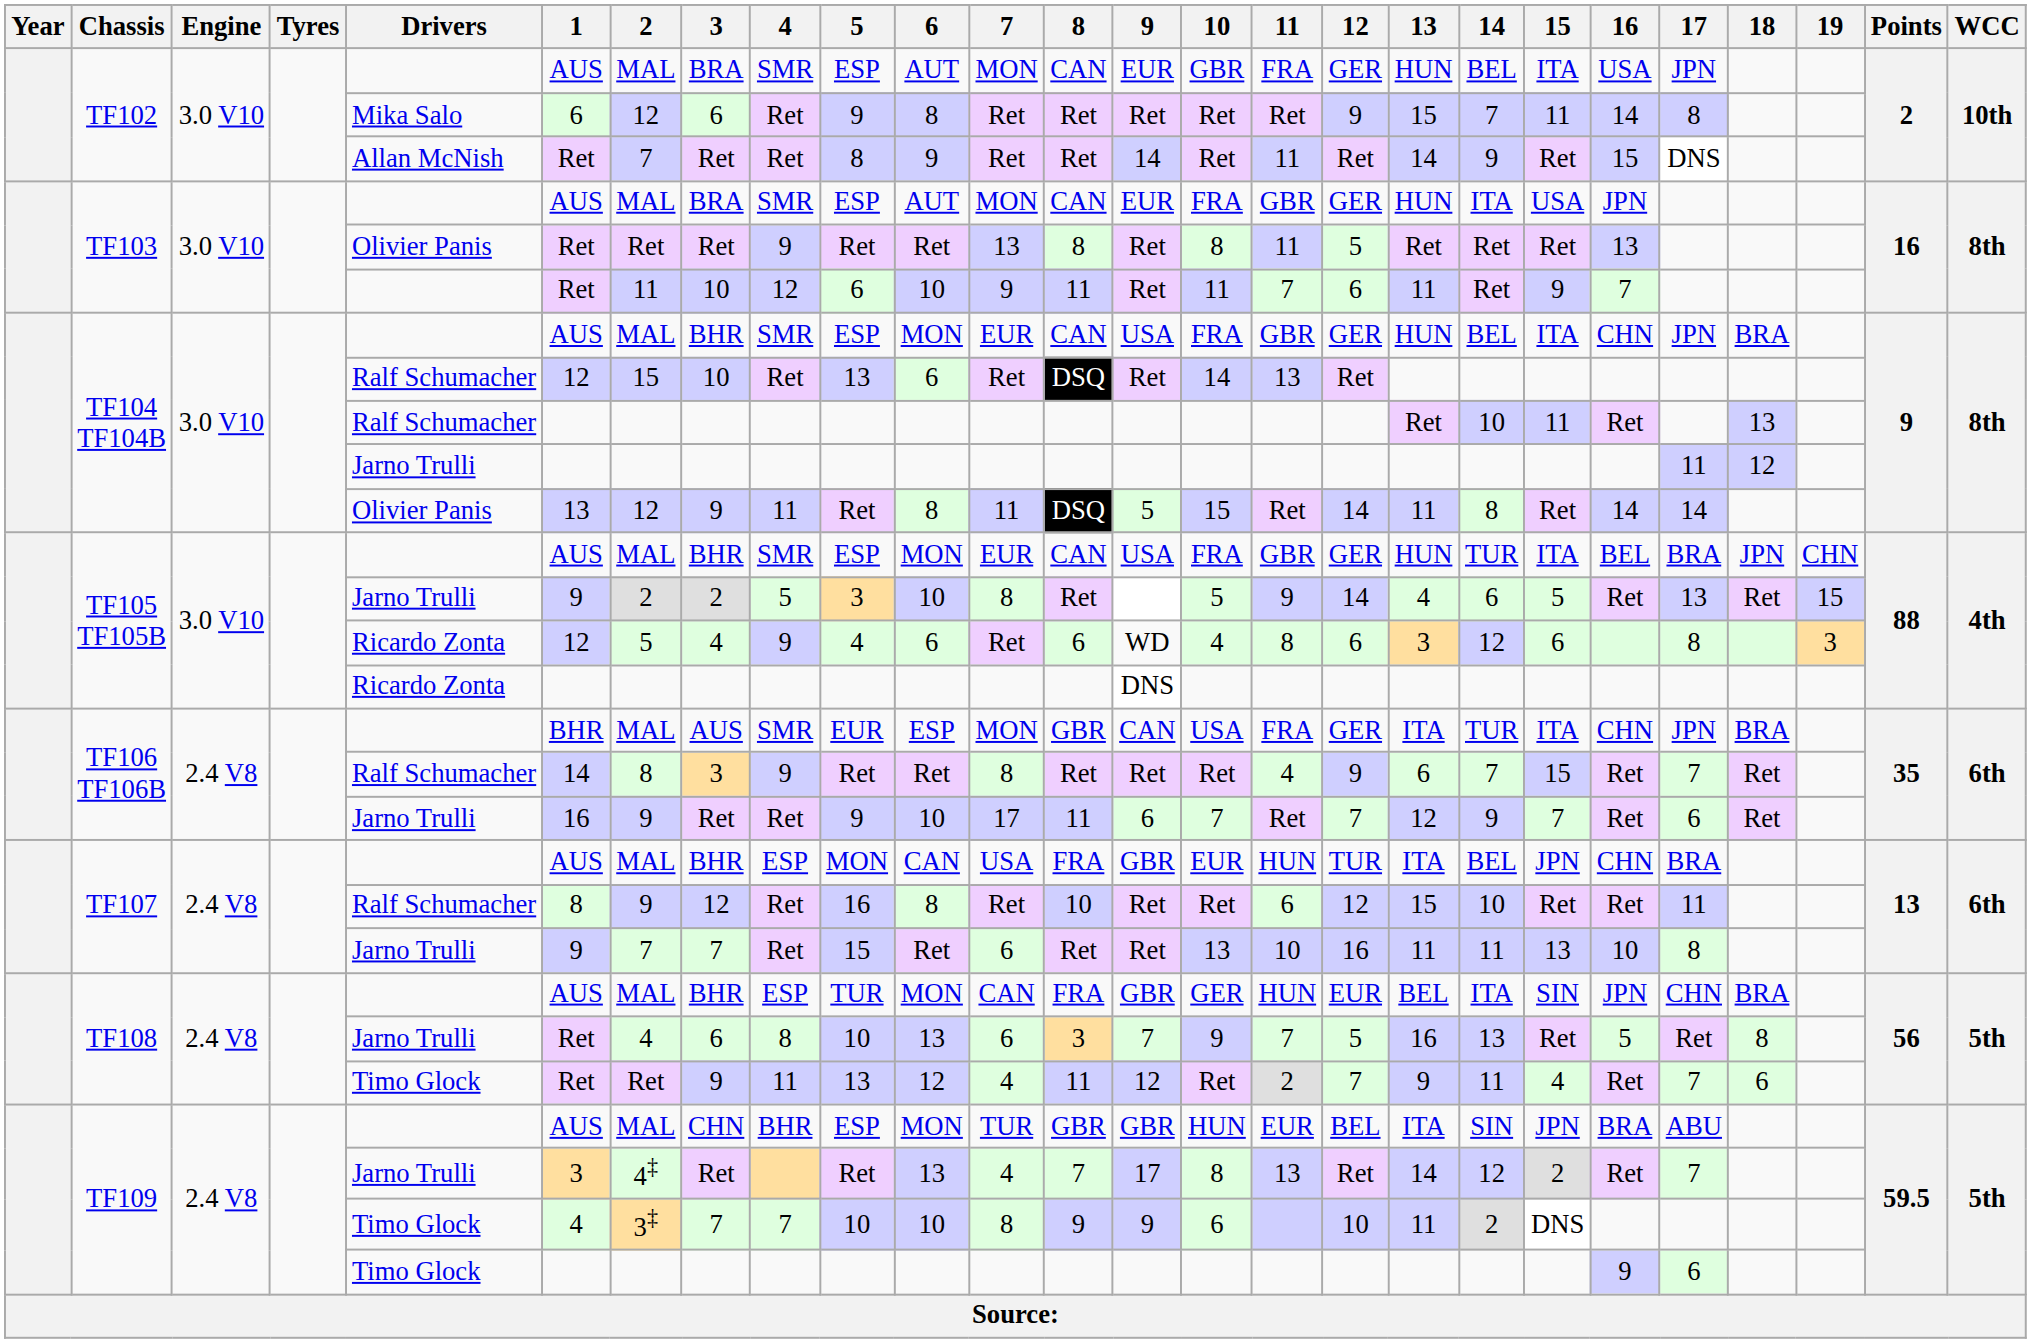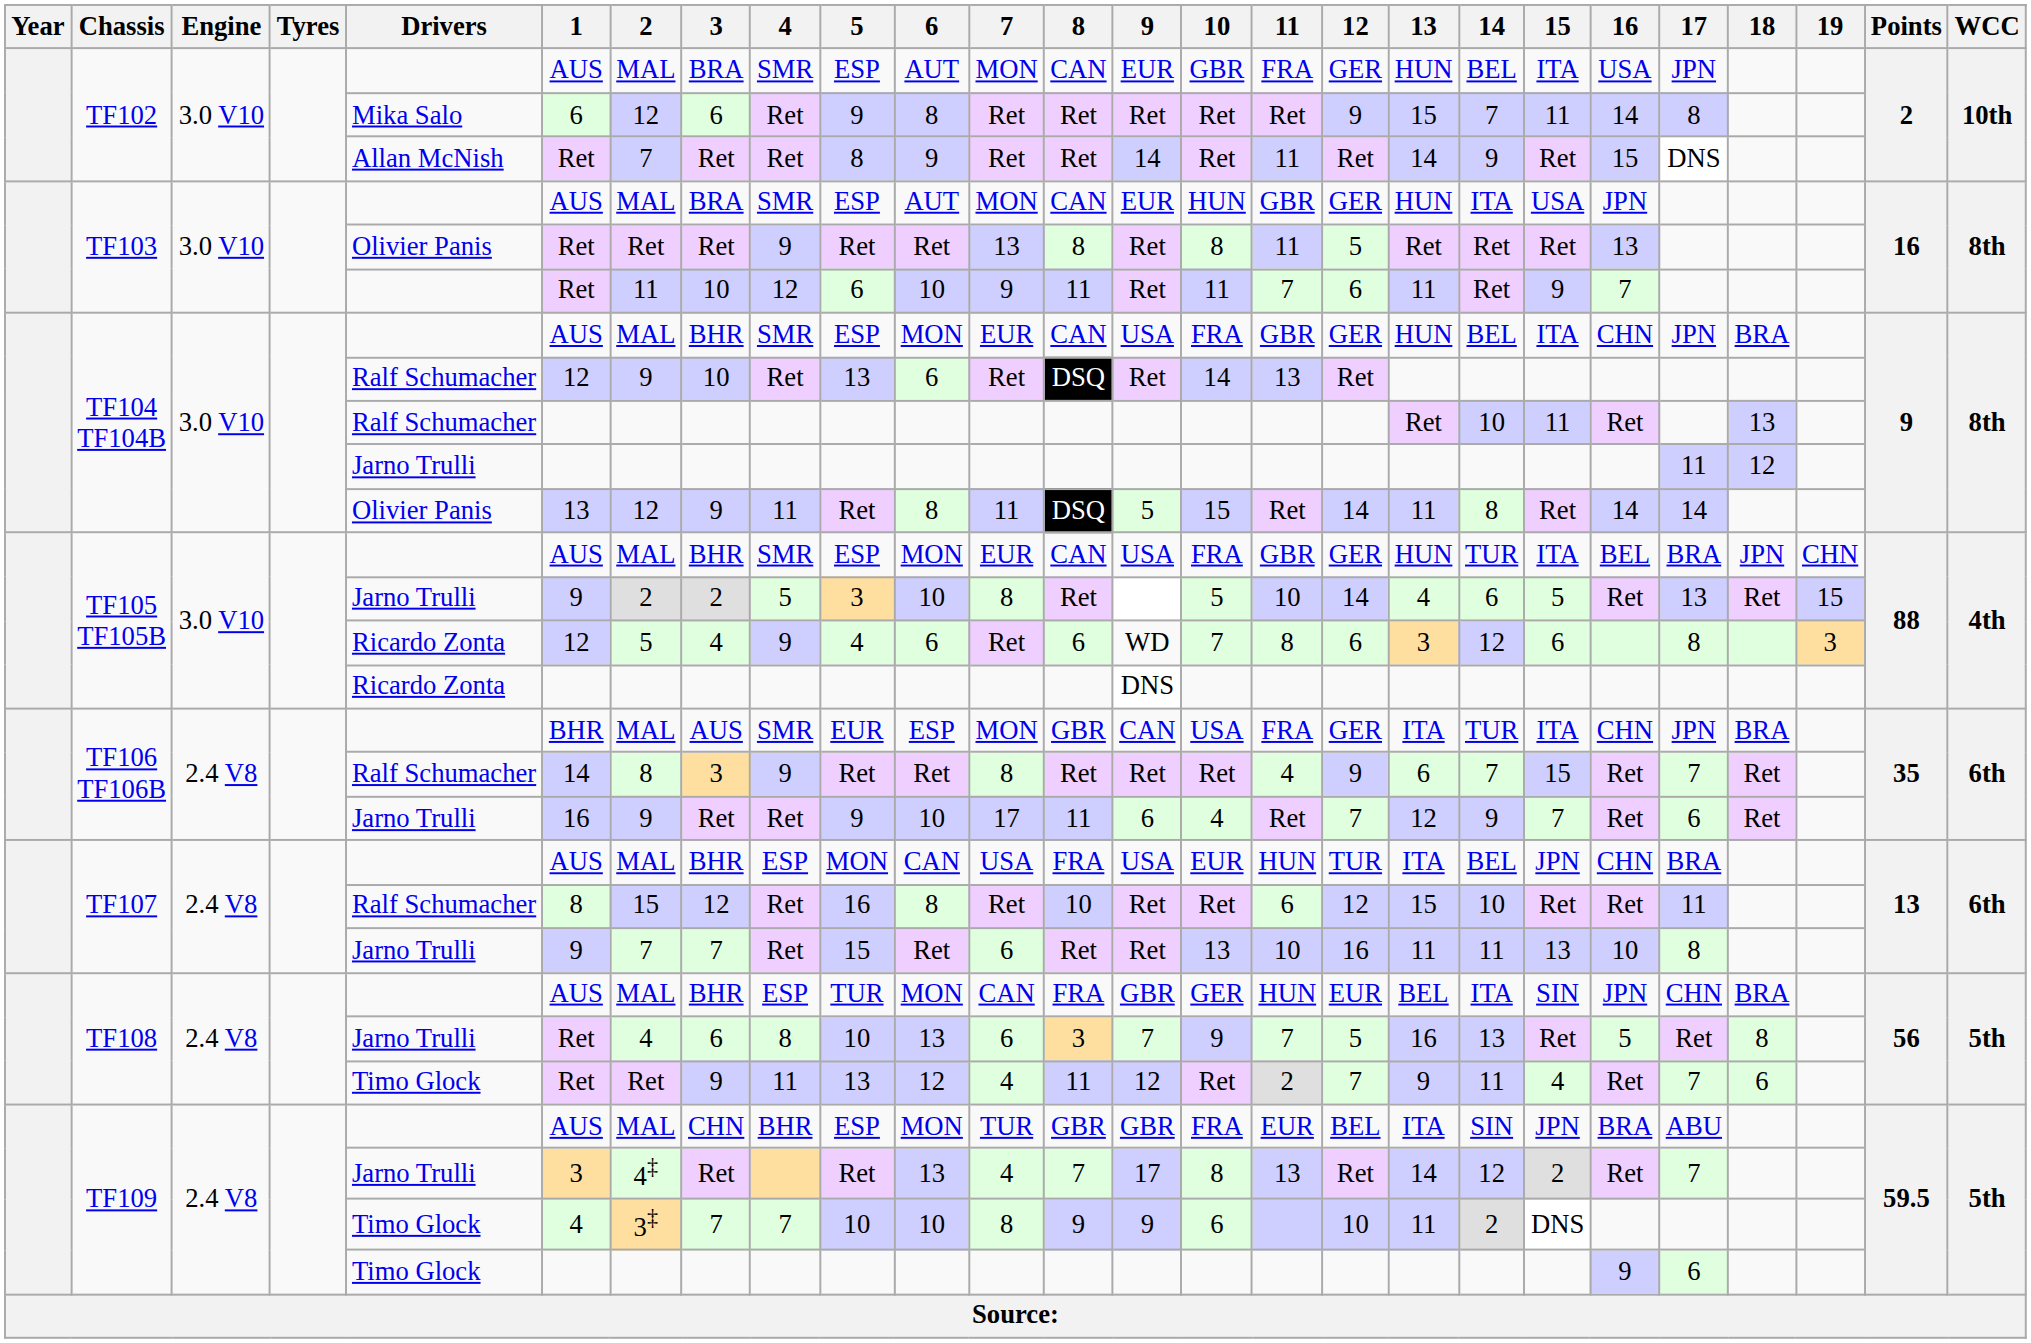(1217, 201) FRA -> (1217, 201) HUN
(646, 377) 15 -> (646, 377) 9
(1287, 597) 9 -> (1287, 597) 10
(1217, 641) 4 -> (1217, 641) 7
(1217, 817) 7 -> (1217, 817) 4
(1147, 861) GBR -> (1147, 861) USA
(646, 905) 9 -> (646, 905) 15
(1217, 1125) HUN -> (1217, 1125) FRA
